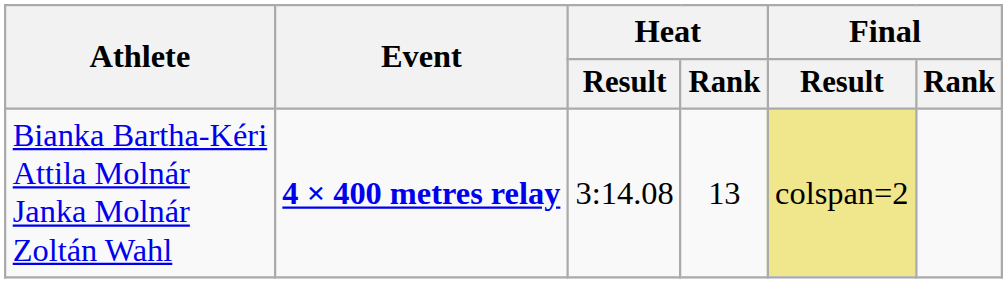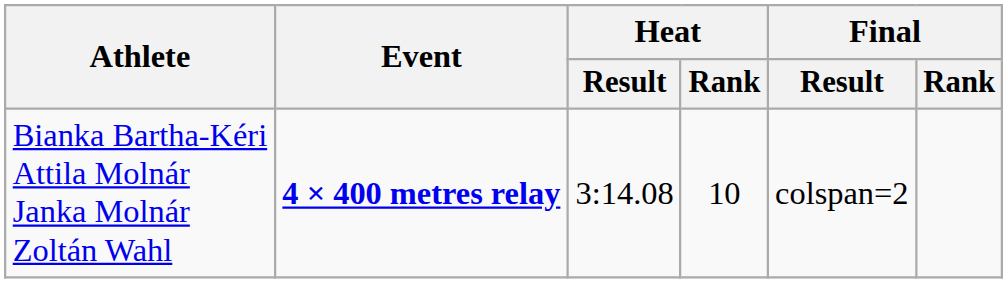(724, 192) 13 -> (724, 192) 10
(842, 192) khaki background -> (842, 192) no background
